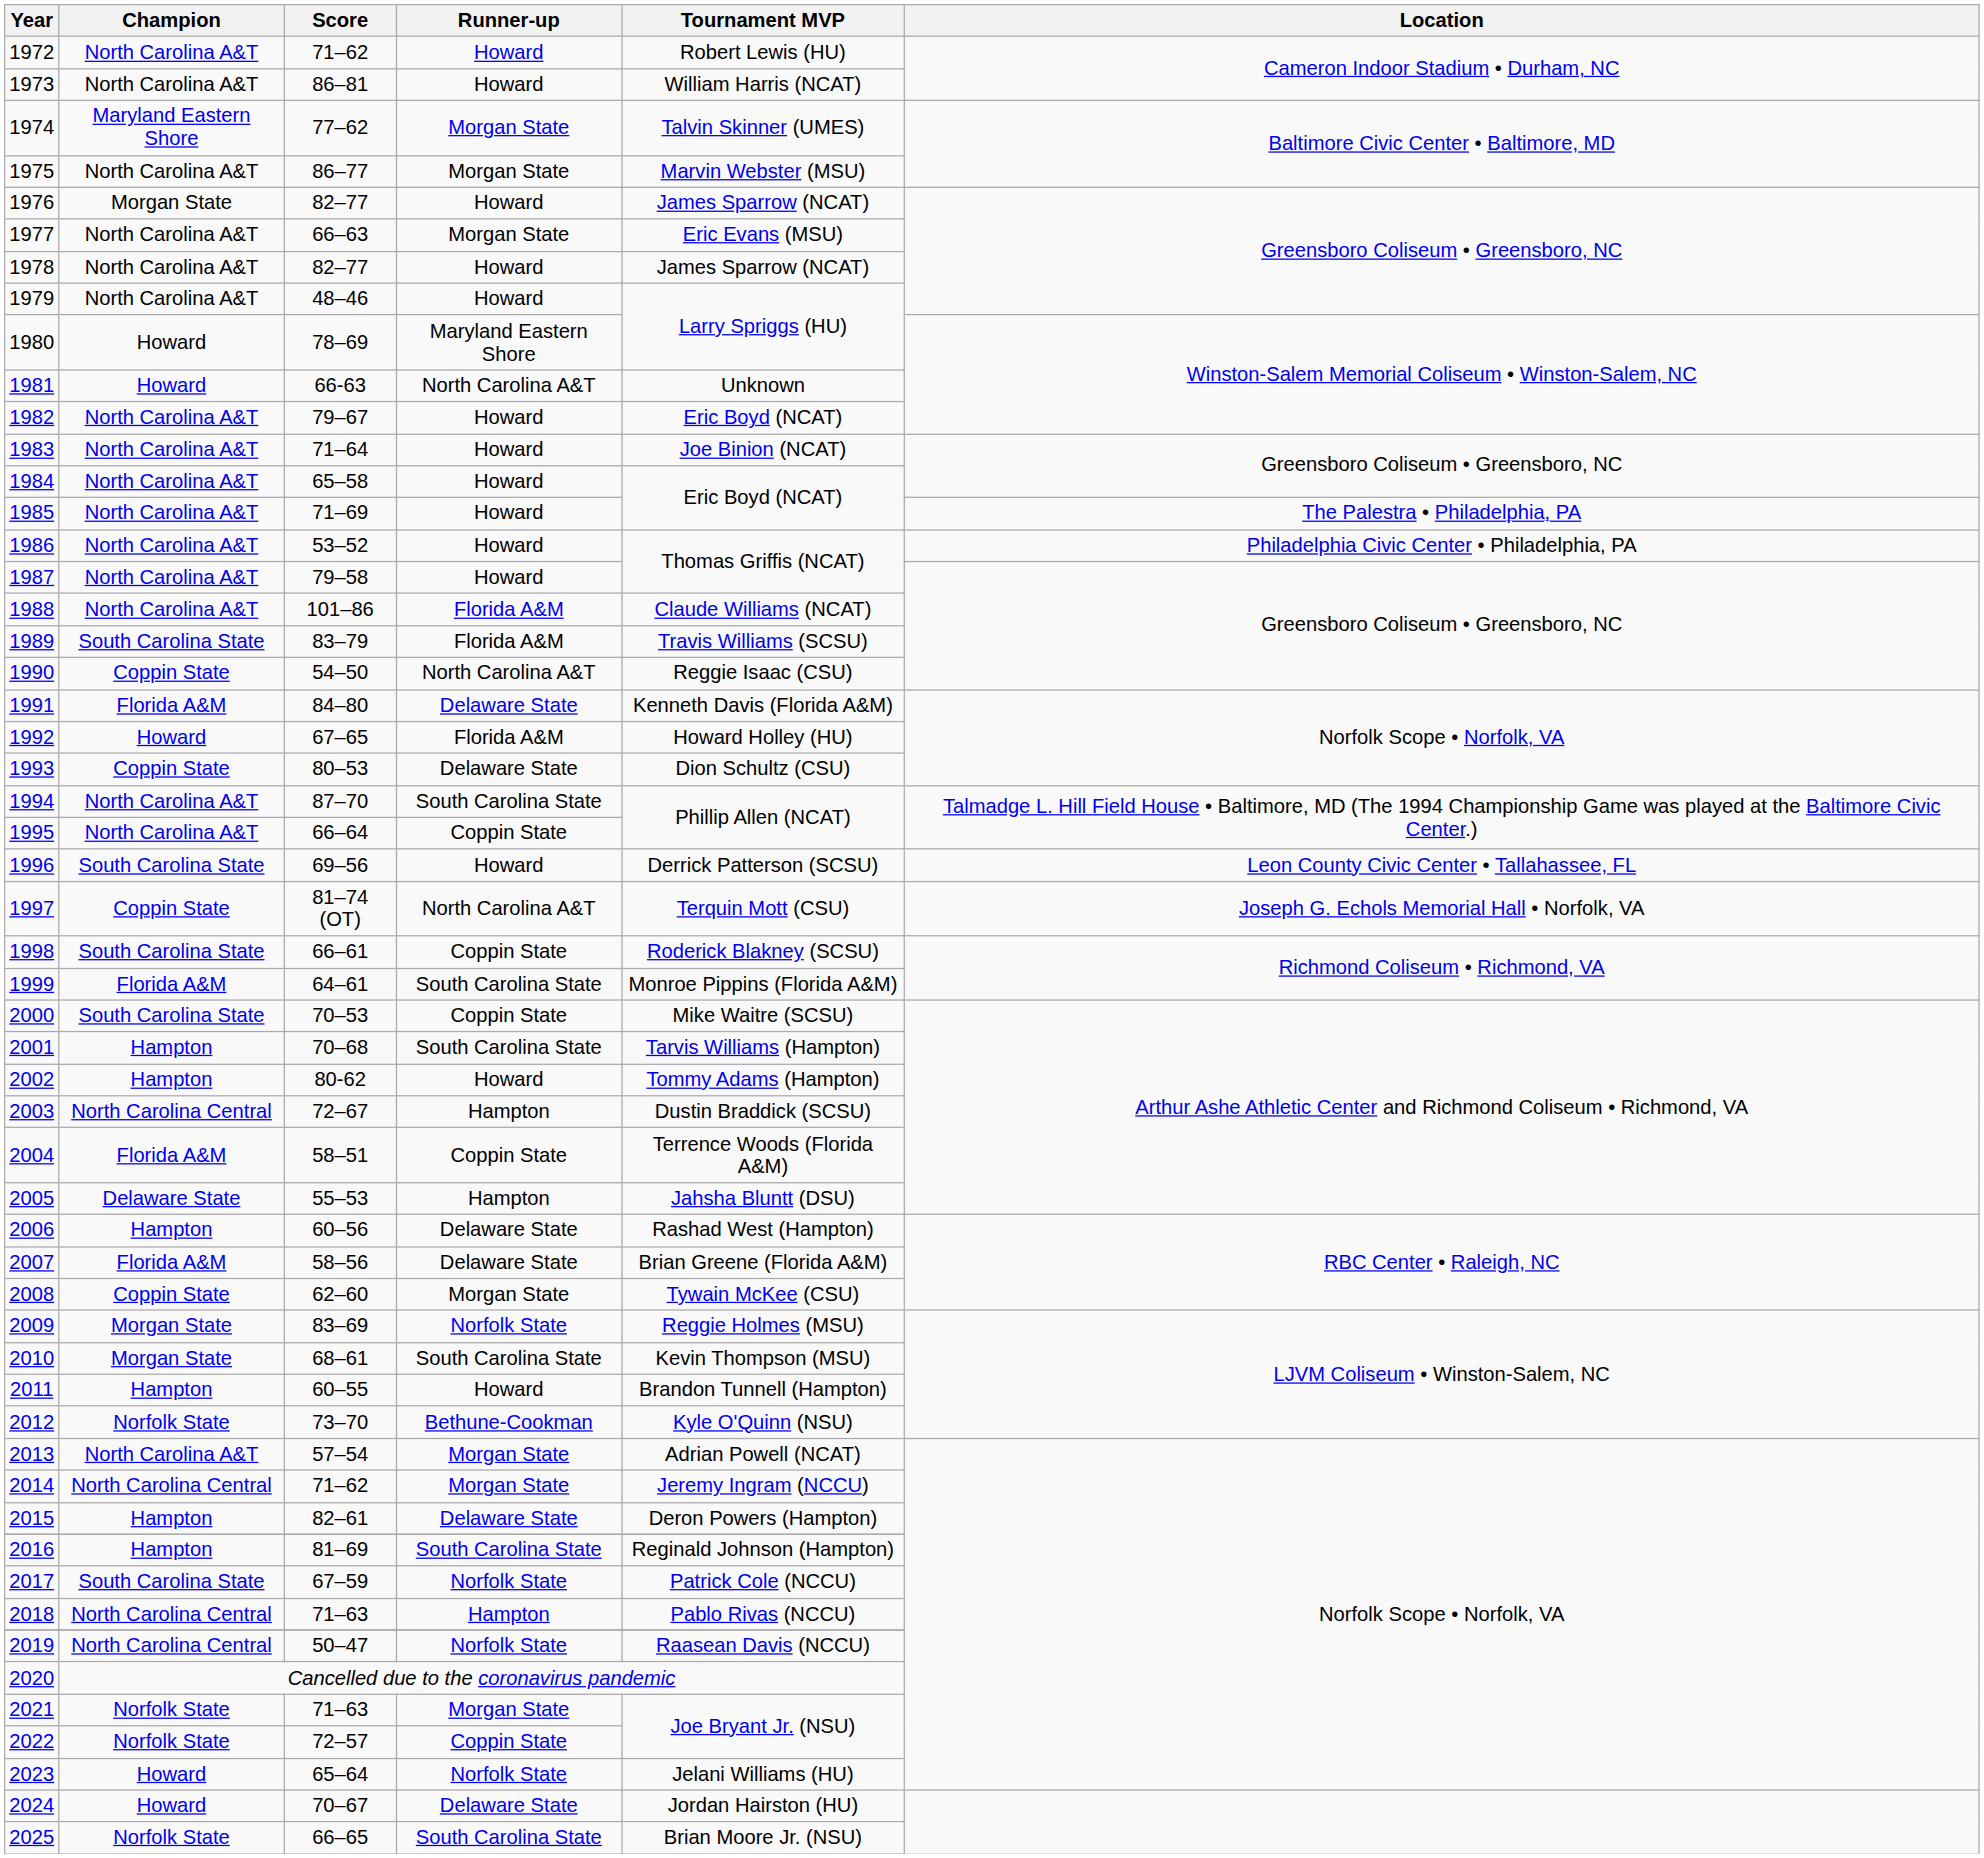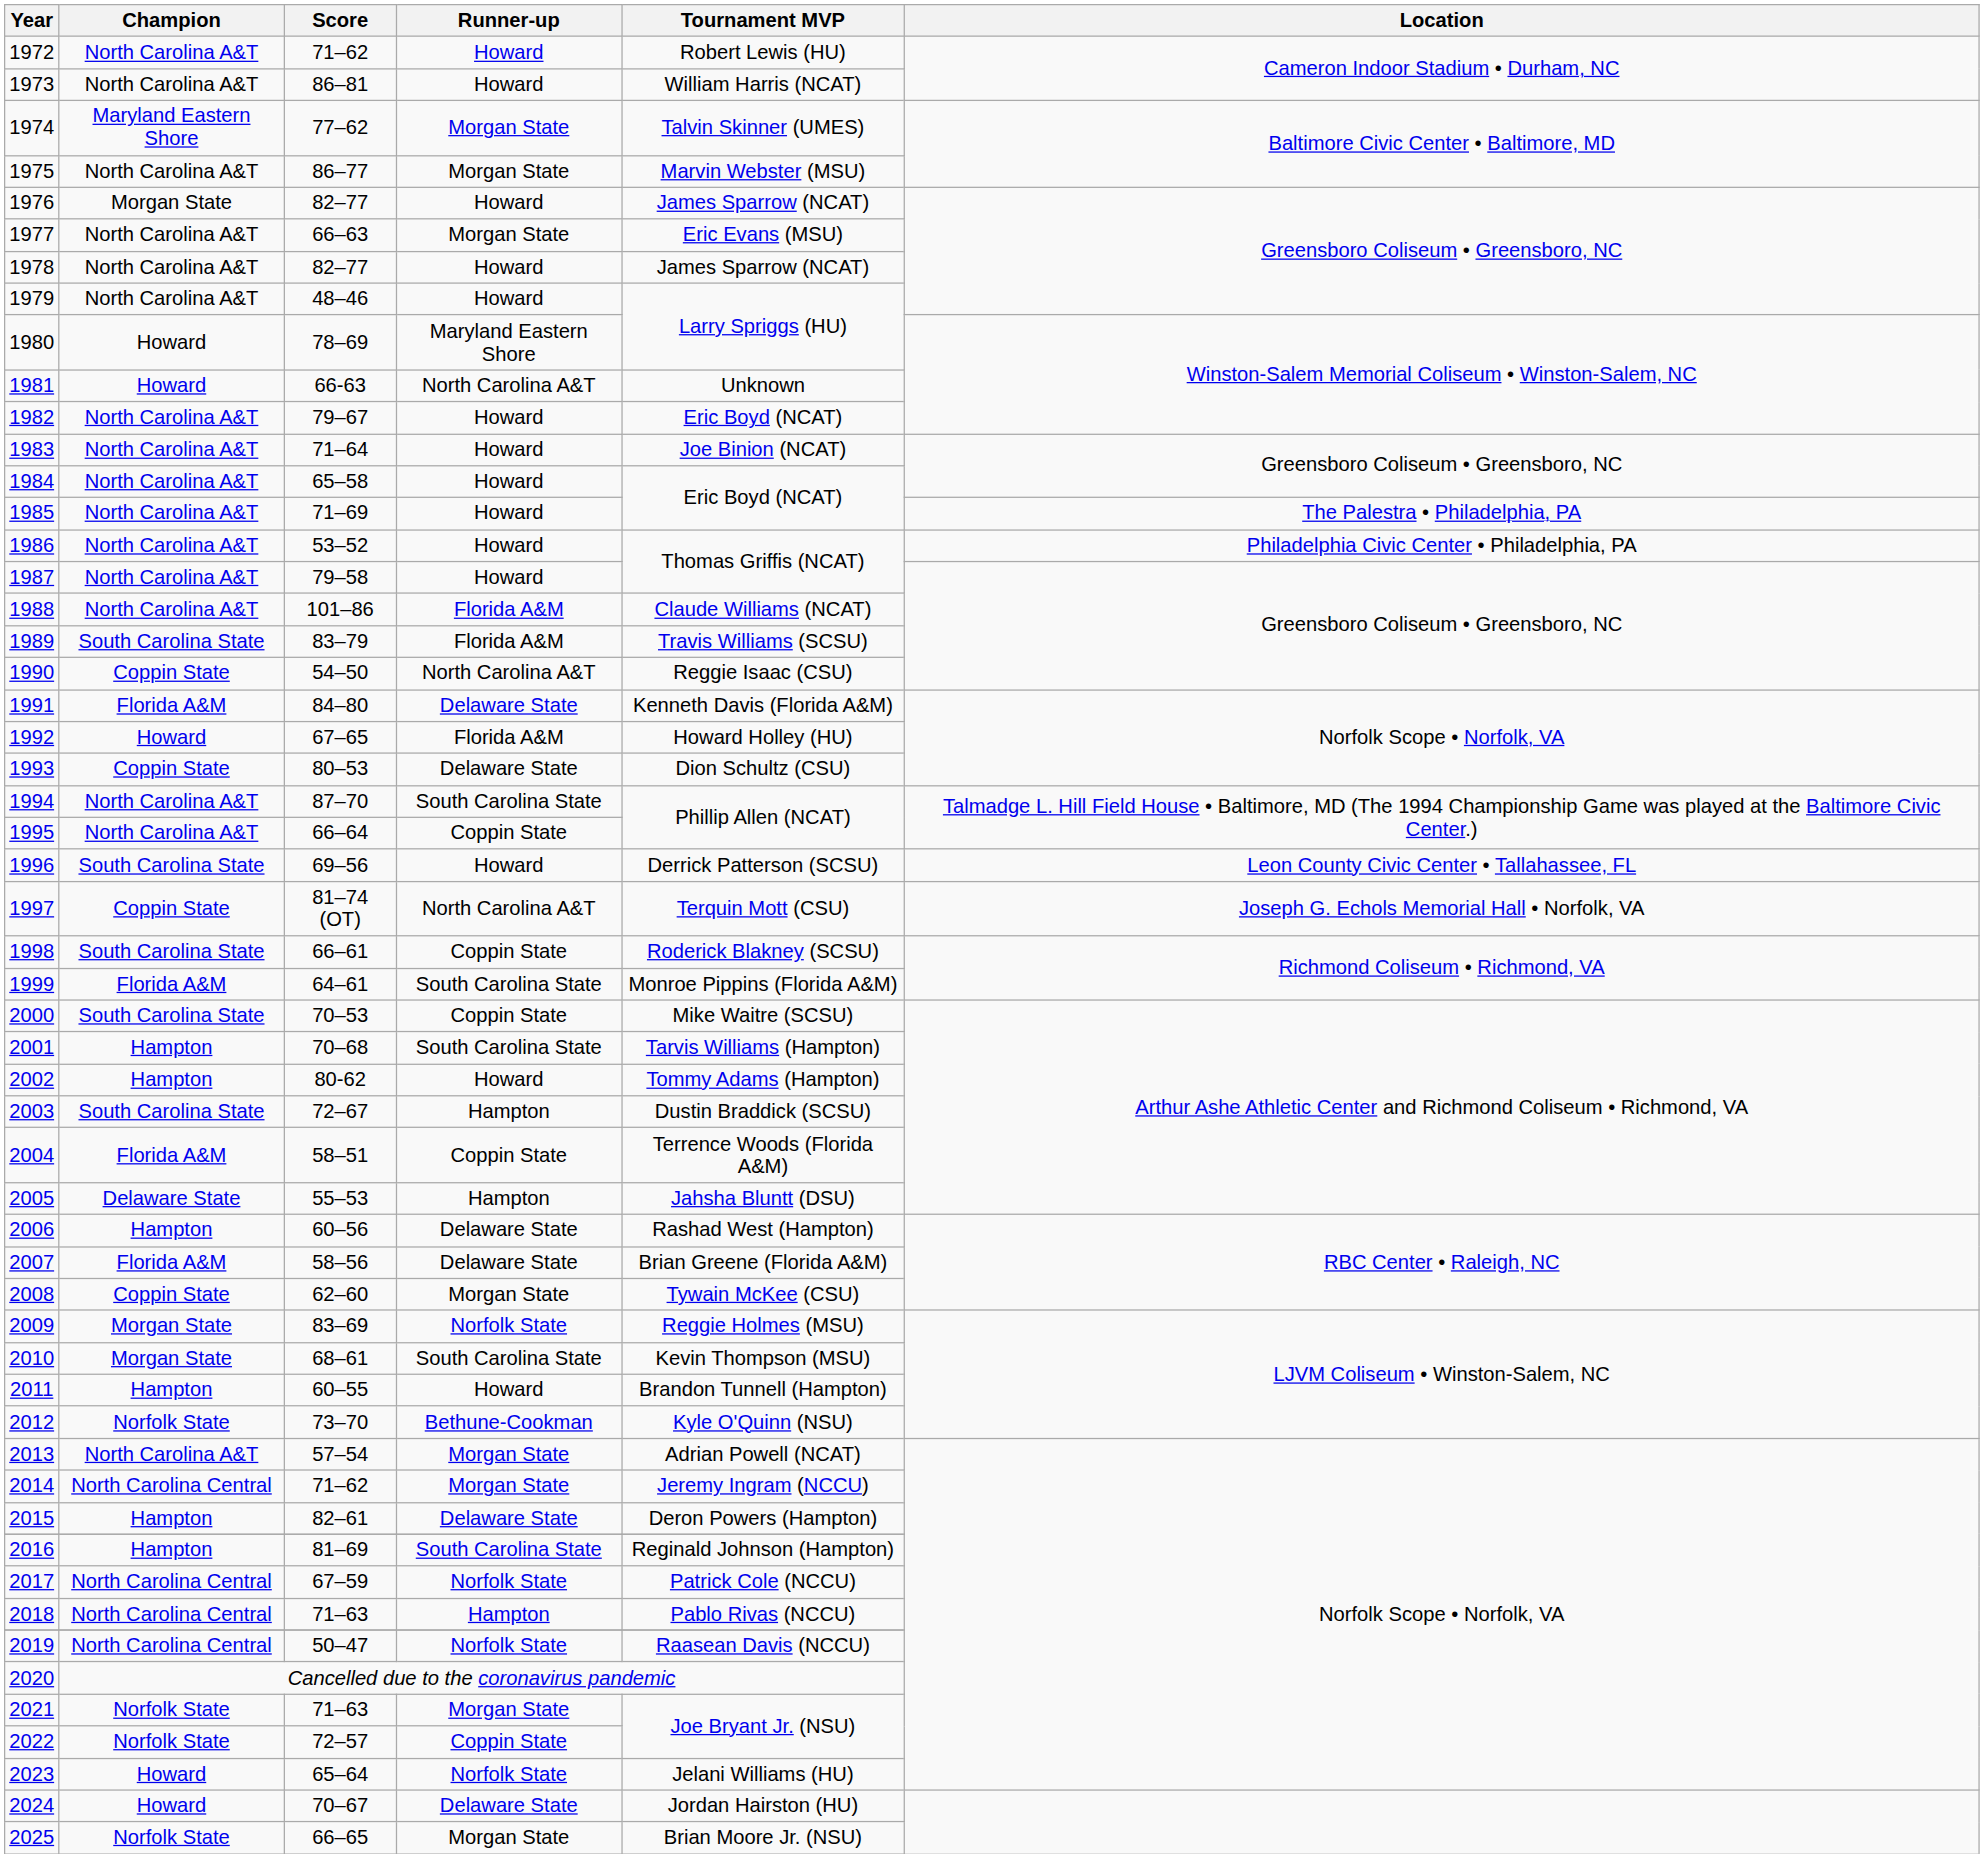(172, 1111) North Carolina Central -> (172, 1111) South Carolina State
(172, 1581) South Carolina State -> (172, 1581) North Carolina Central
(509, 1837) South Carolina State -> (509, 1837) Morgan State
